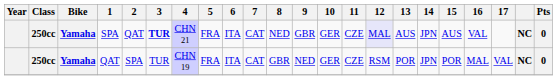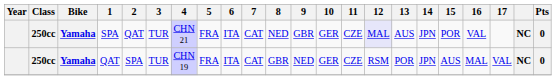(159, 34) bold -> (159, 34) normal
(452, 34) AUS -> (451, 34) POR
(452, 61) POR -> (451, 61) AUS
